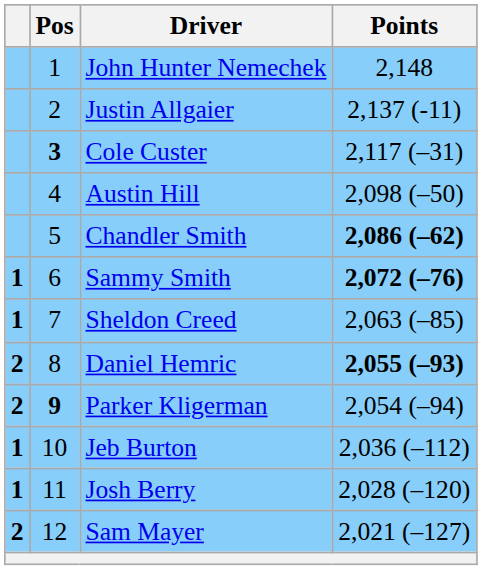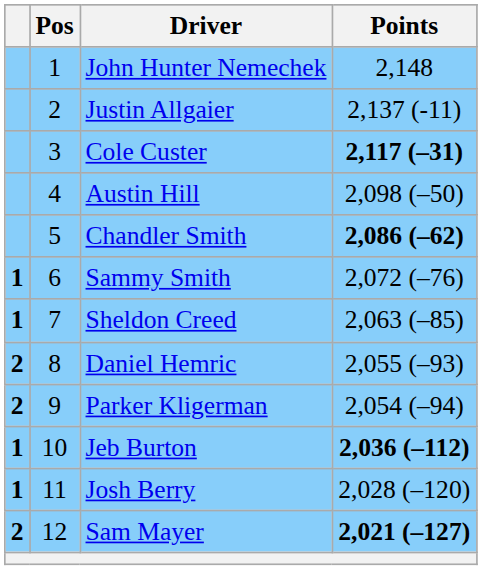(55, 152) bold -> (55, 152) normal
(404, 152) normal -> (404, 152) bold
(404, 278) bold -> (404, 278) normal
(404, 362) bold -> (404, 362) normal
(55, 404) bold -> (55, 404) normal
(404, 446) normal -> (404, 446) bold
(404, 530) normal -> (404, 530) bold
